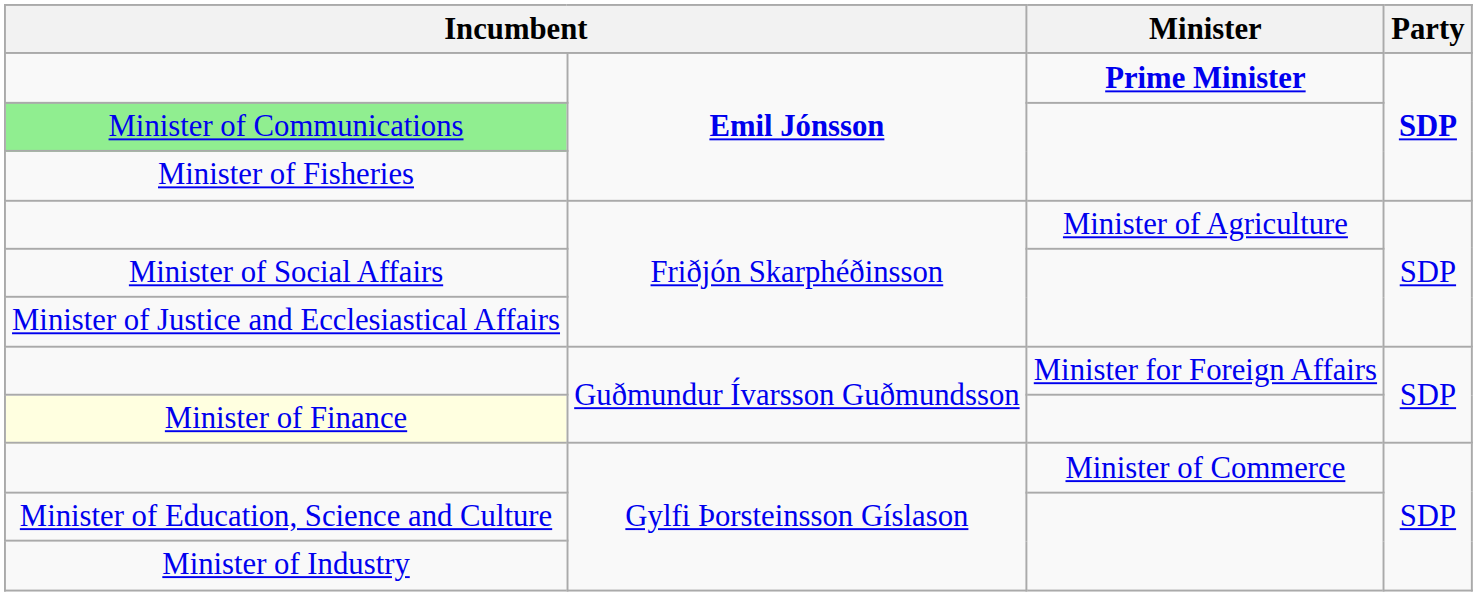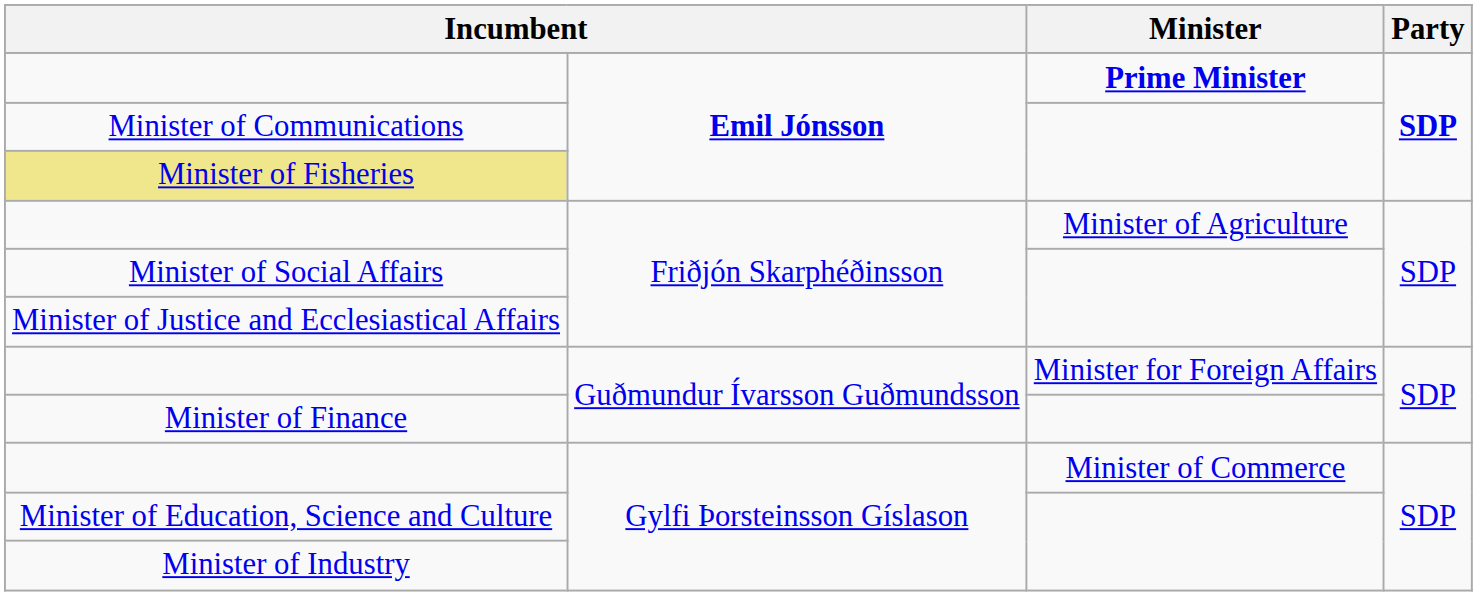(286, 126) lightgreen background -> (286, 126) no background
(286, 175) no background -> (286, 175) khaki background
(286, 418) lightyellow background -> (286, 418) no background
